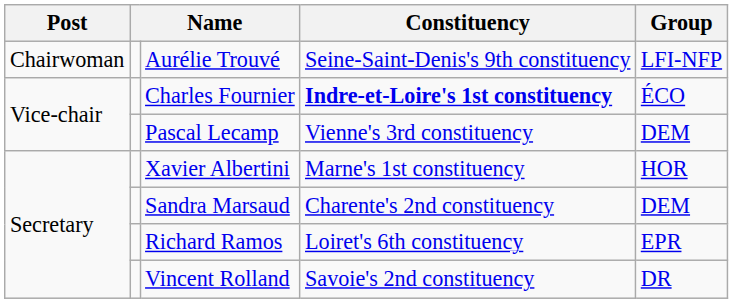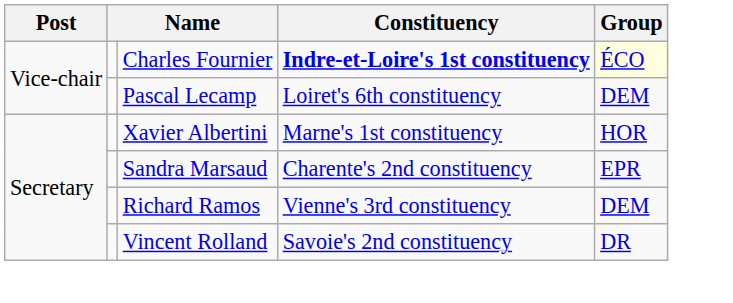- row: (212, 59)
(663, 96) no background -> (622, 59) lightyellow background
(419, 132) Vienne's 3rd constituency -> (392, 96) Loiret's 6th constituency
(665, 205) DEM -> (620, 169) EPR
(414, 242) Loiret's 6th constituency -> (397, 205) Vienne's 3rd constituency
(661, 242) EPR -> (625, 205) DEM
